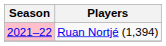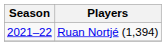(29, 31) pink background -> (29, 31) no background
